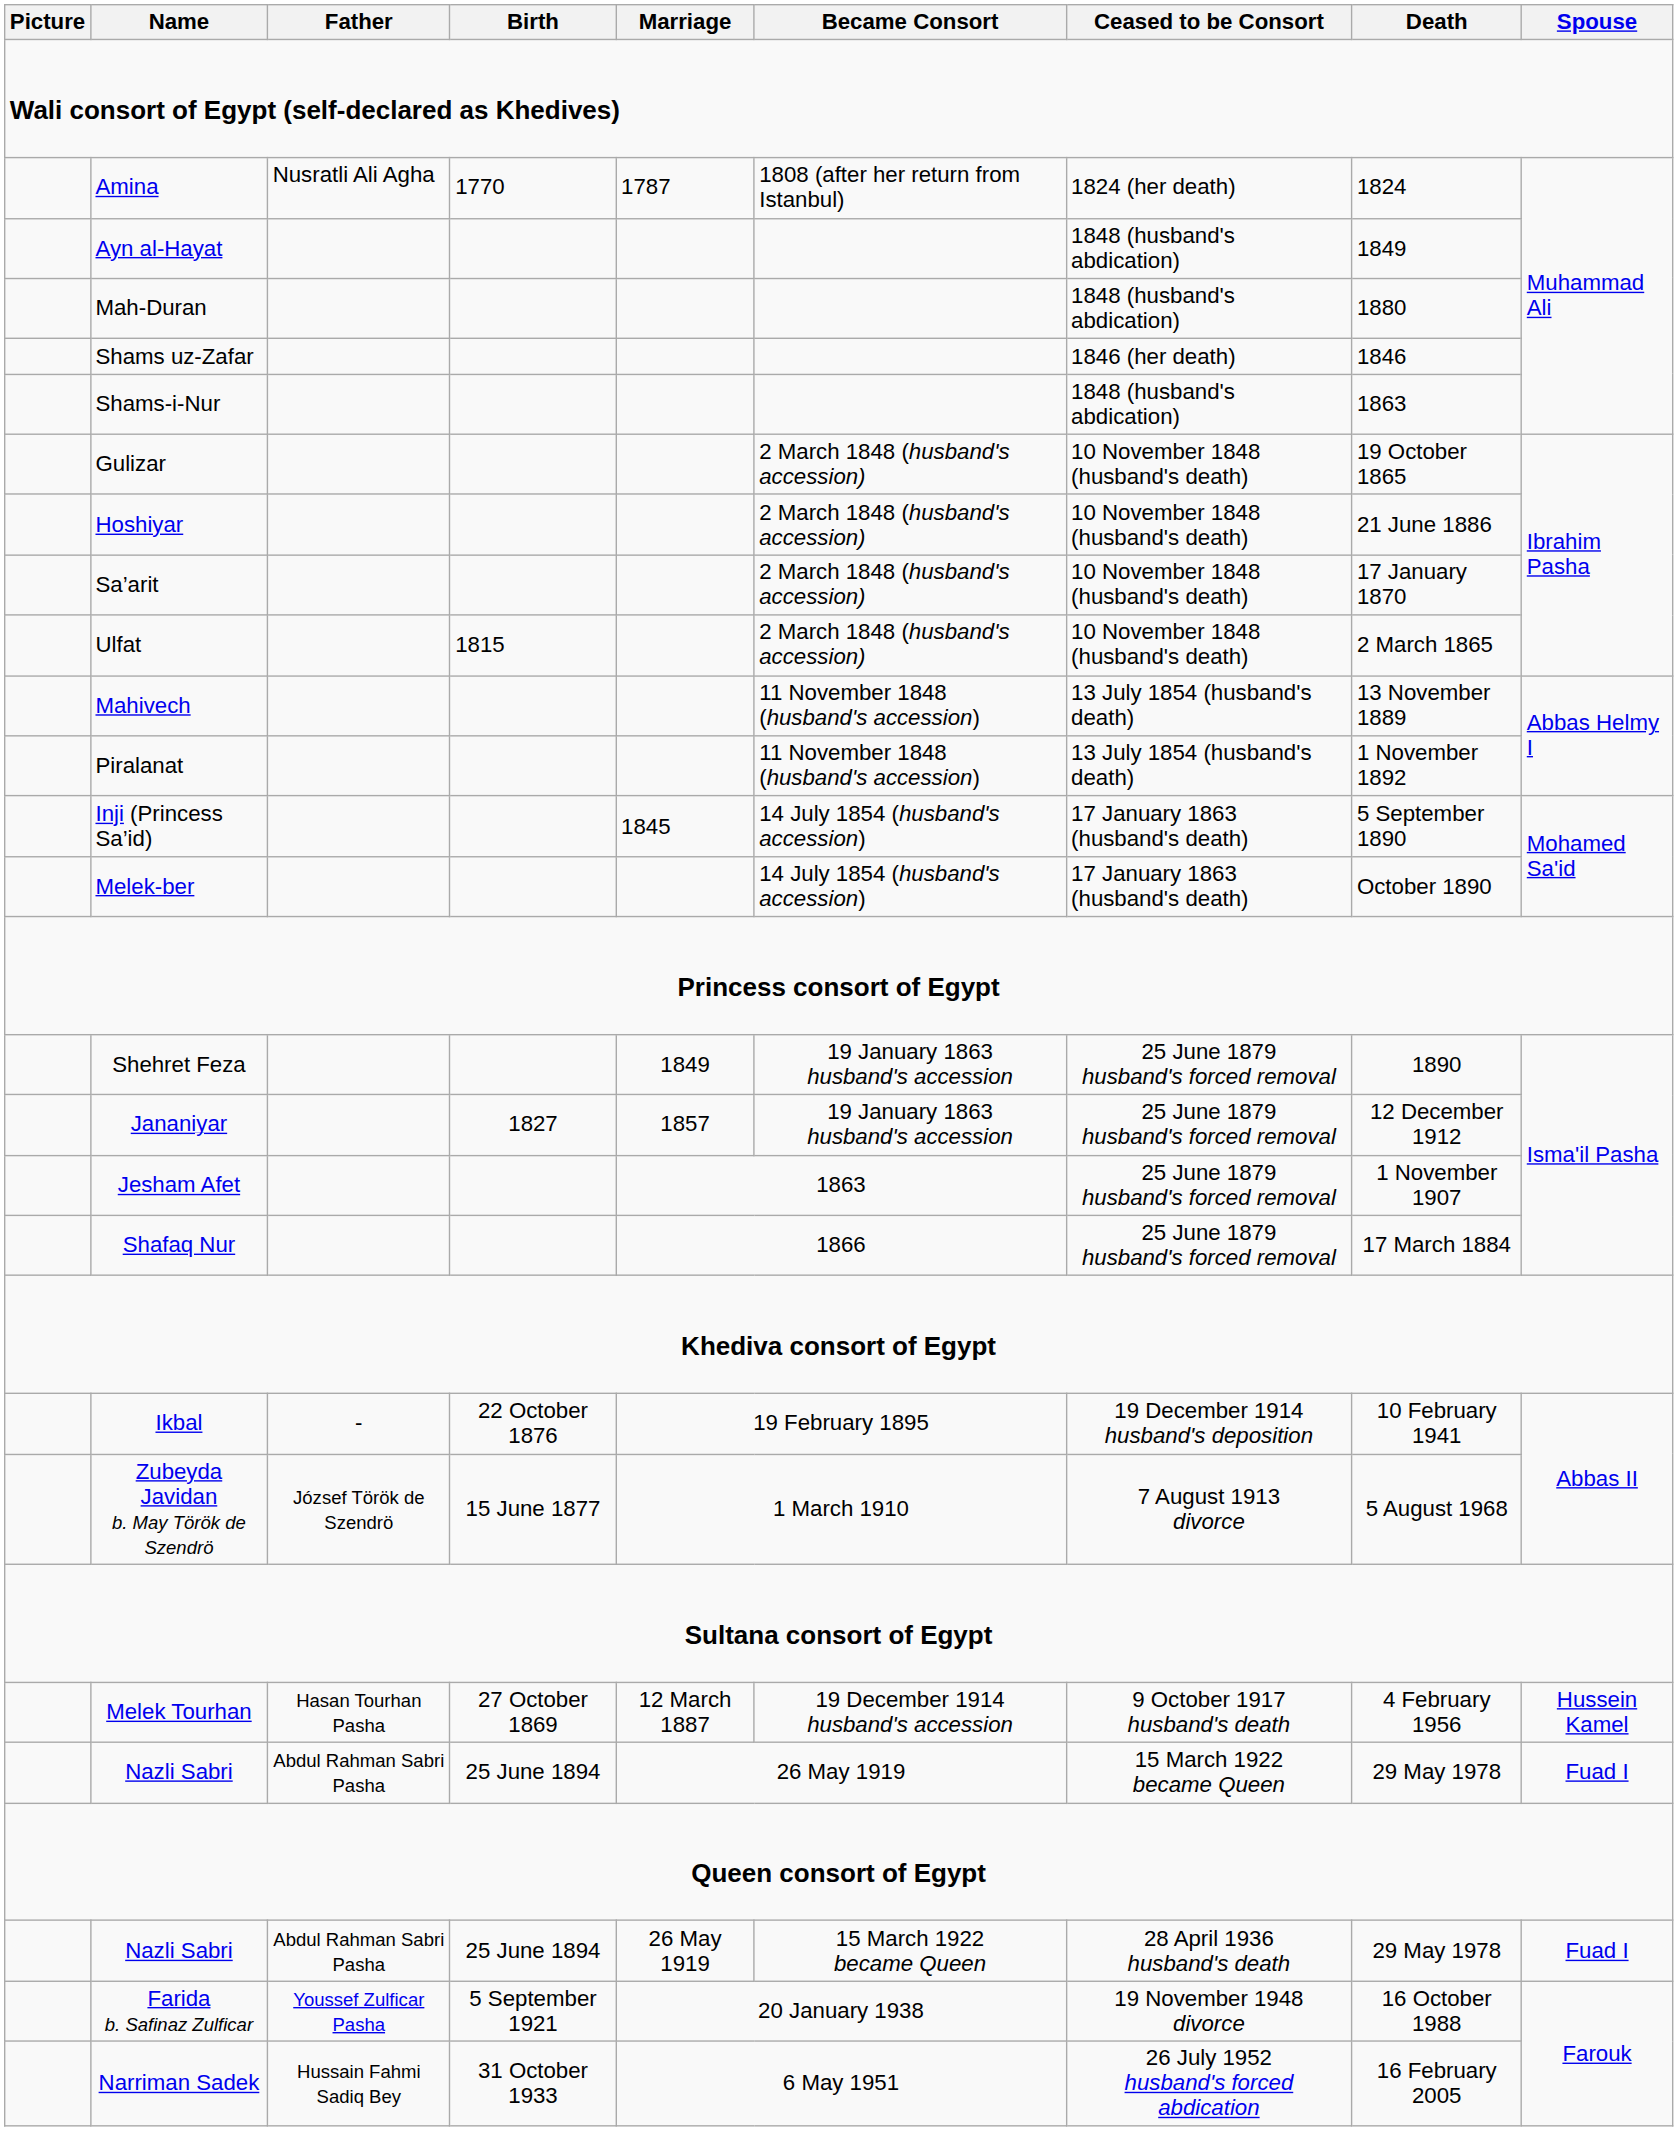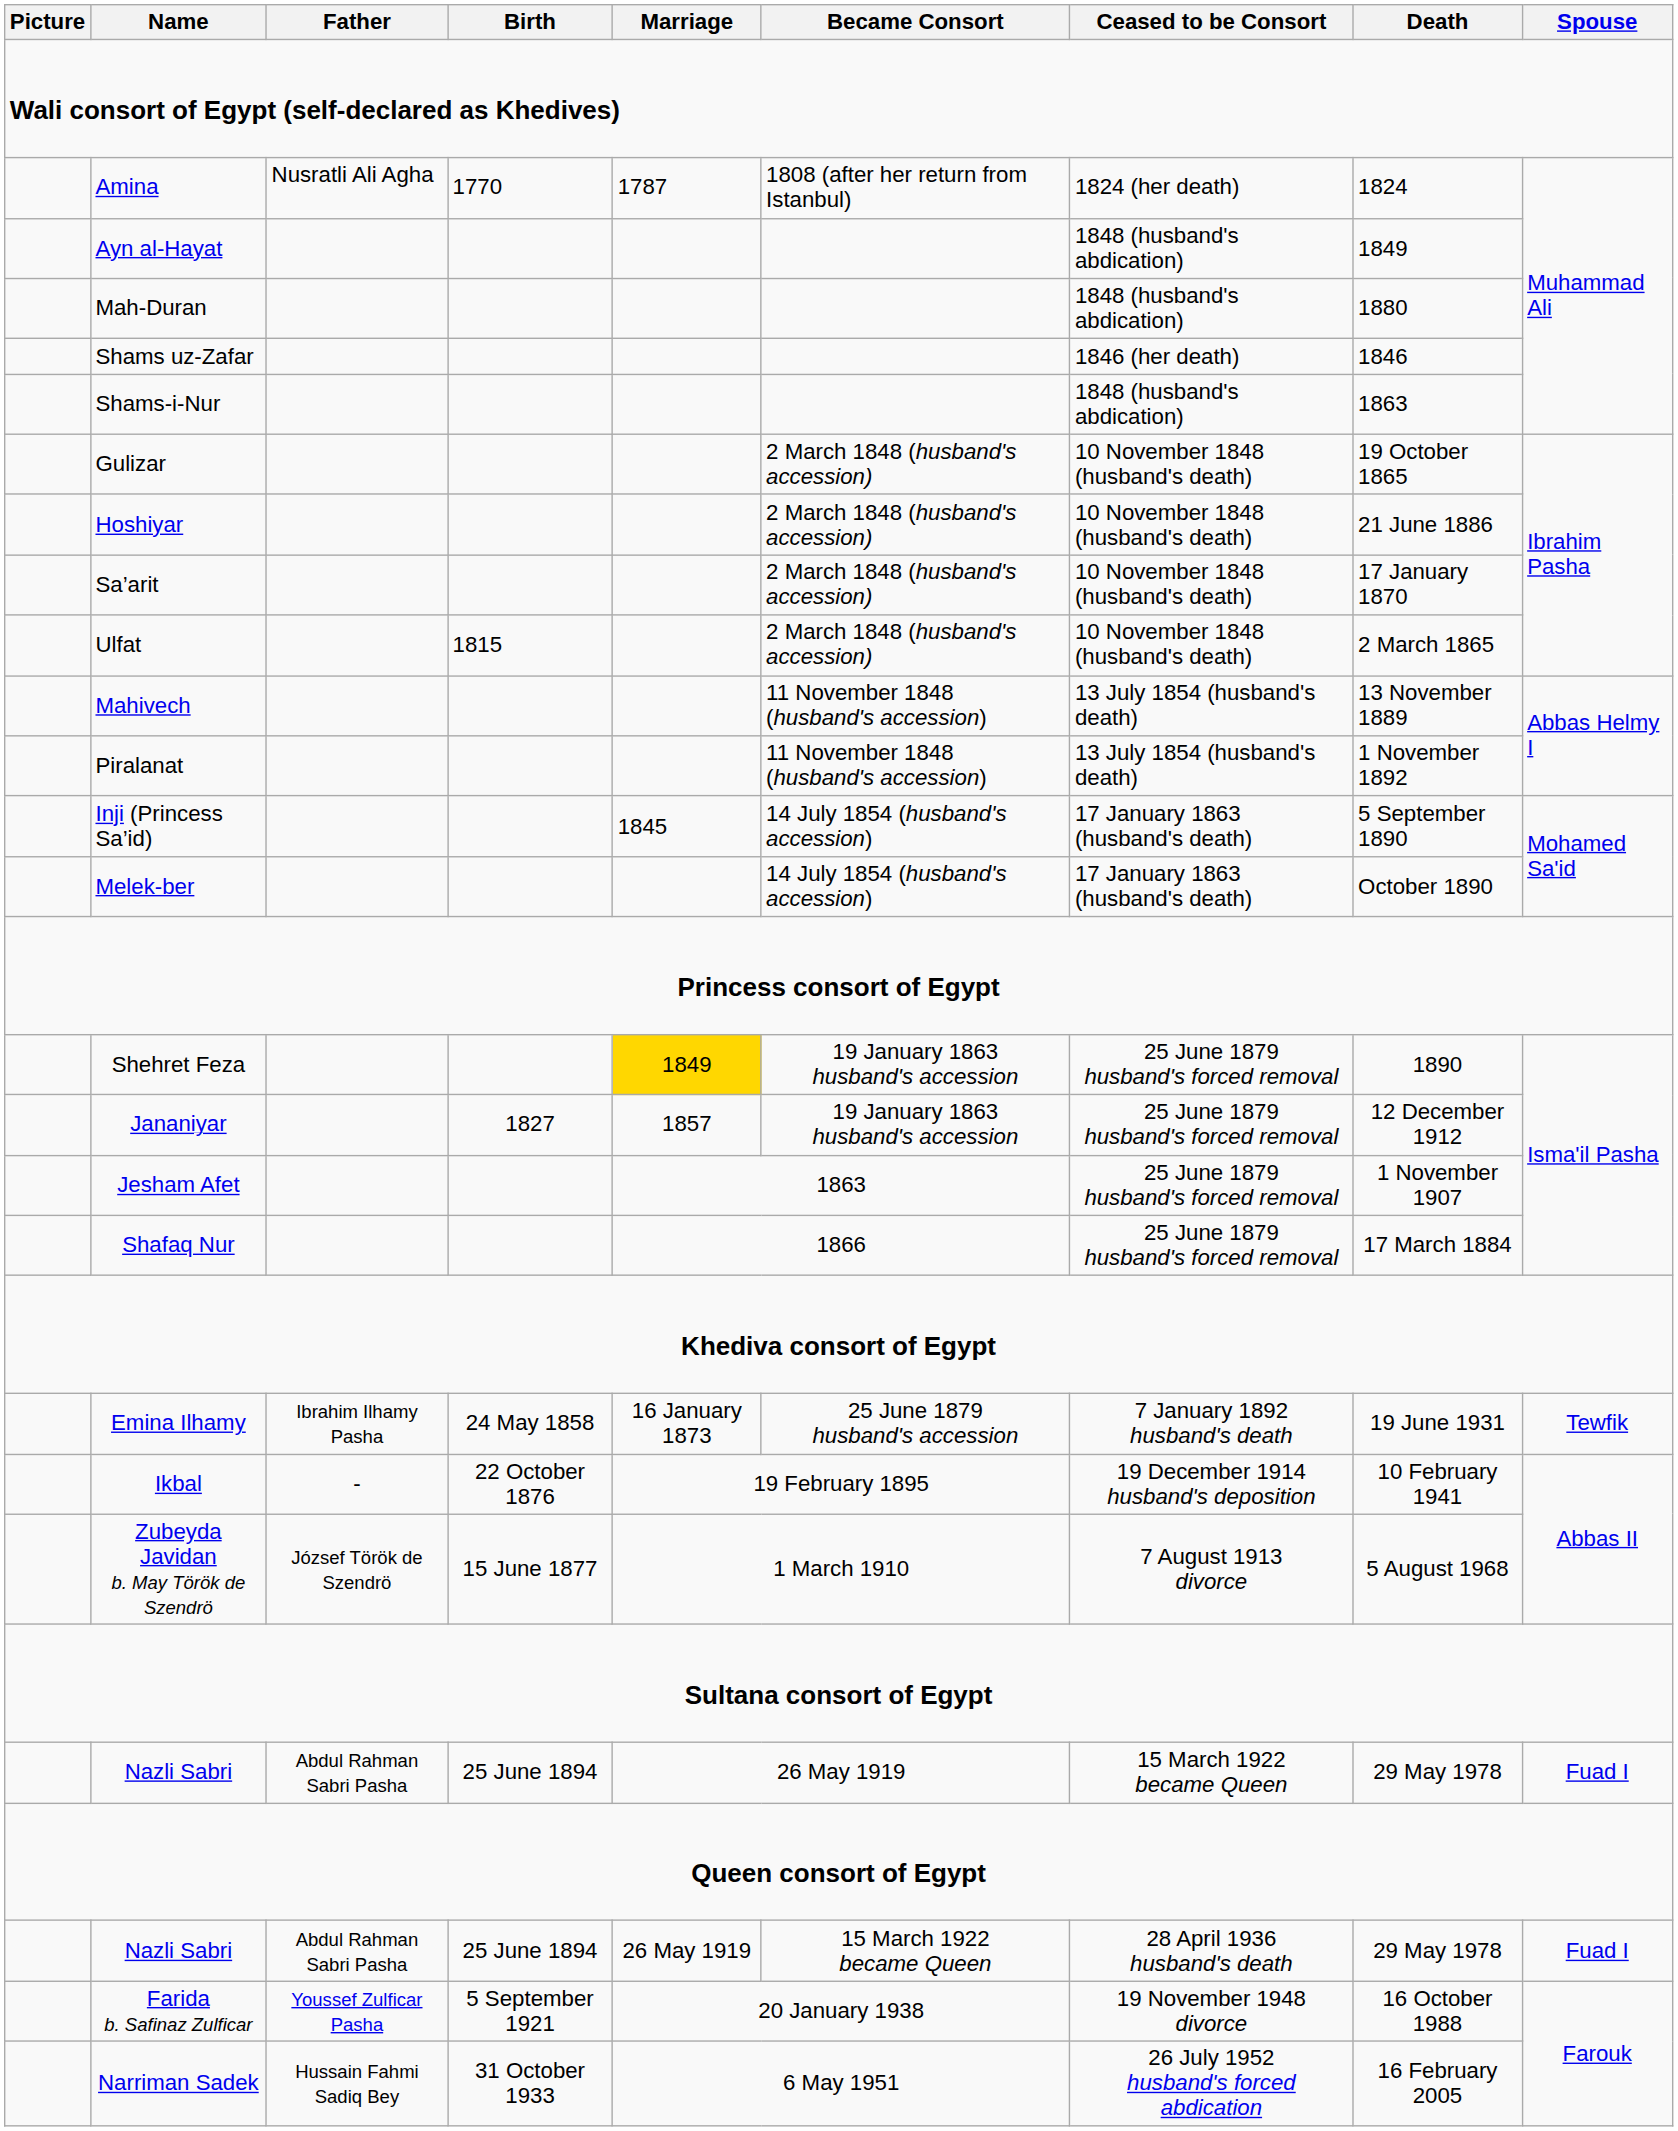(685, 1064) no background -> (687, 1064) gold background
+ row: (178, 1423)
- row: (179, 1712)
